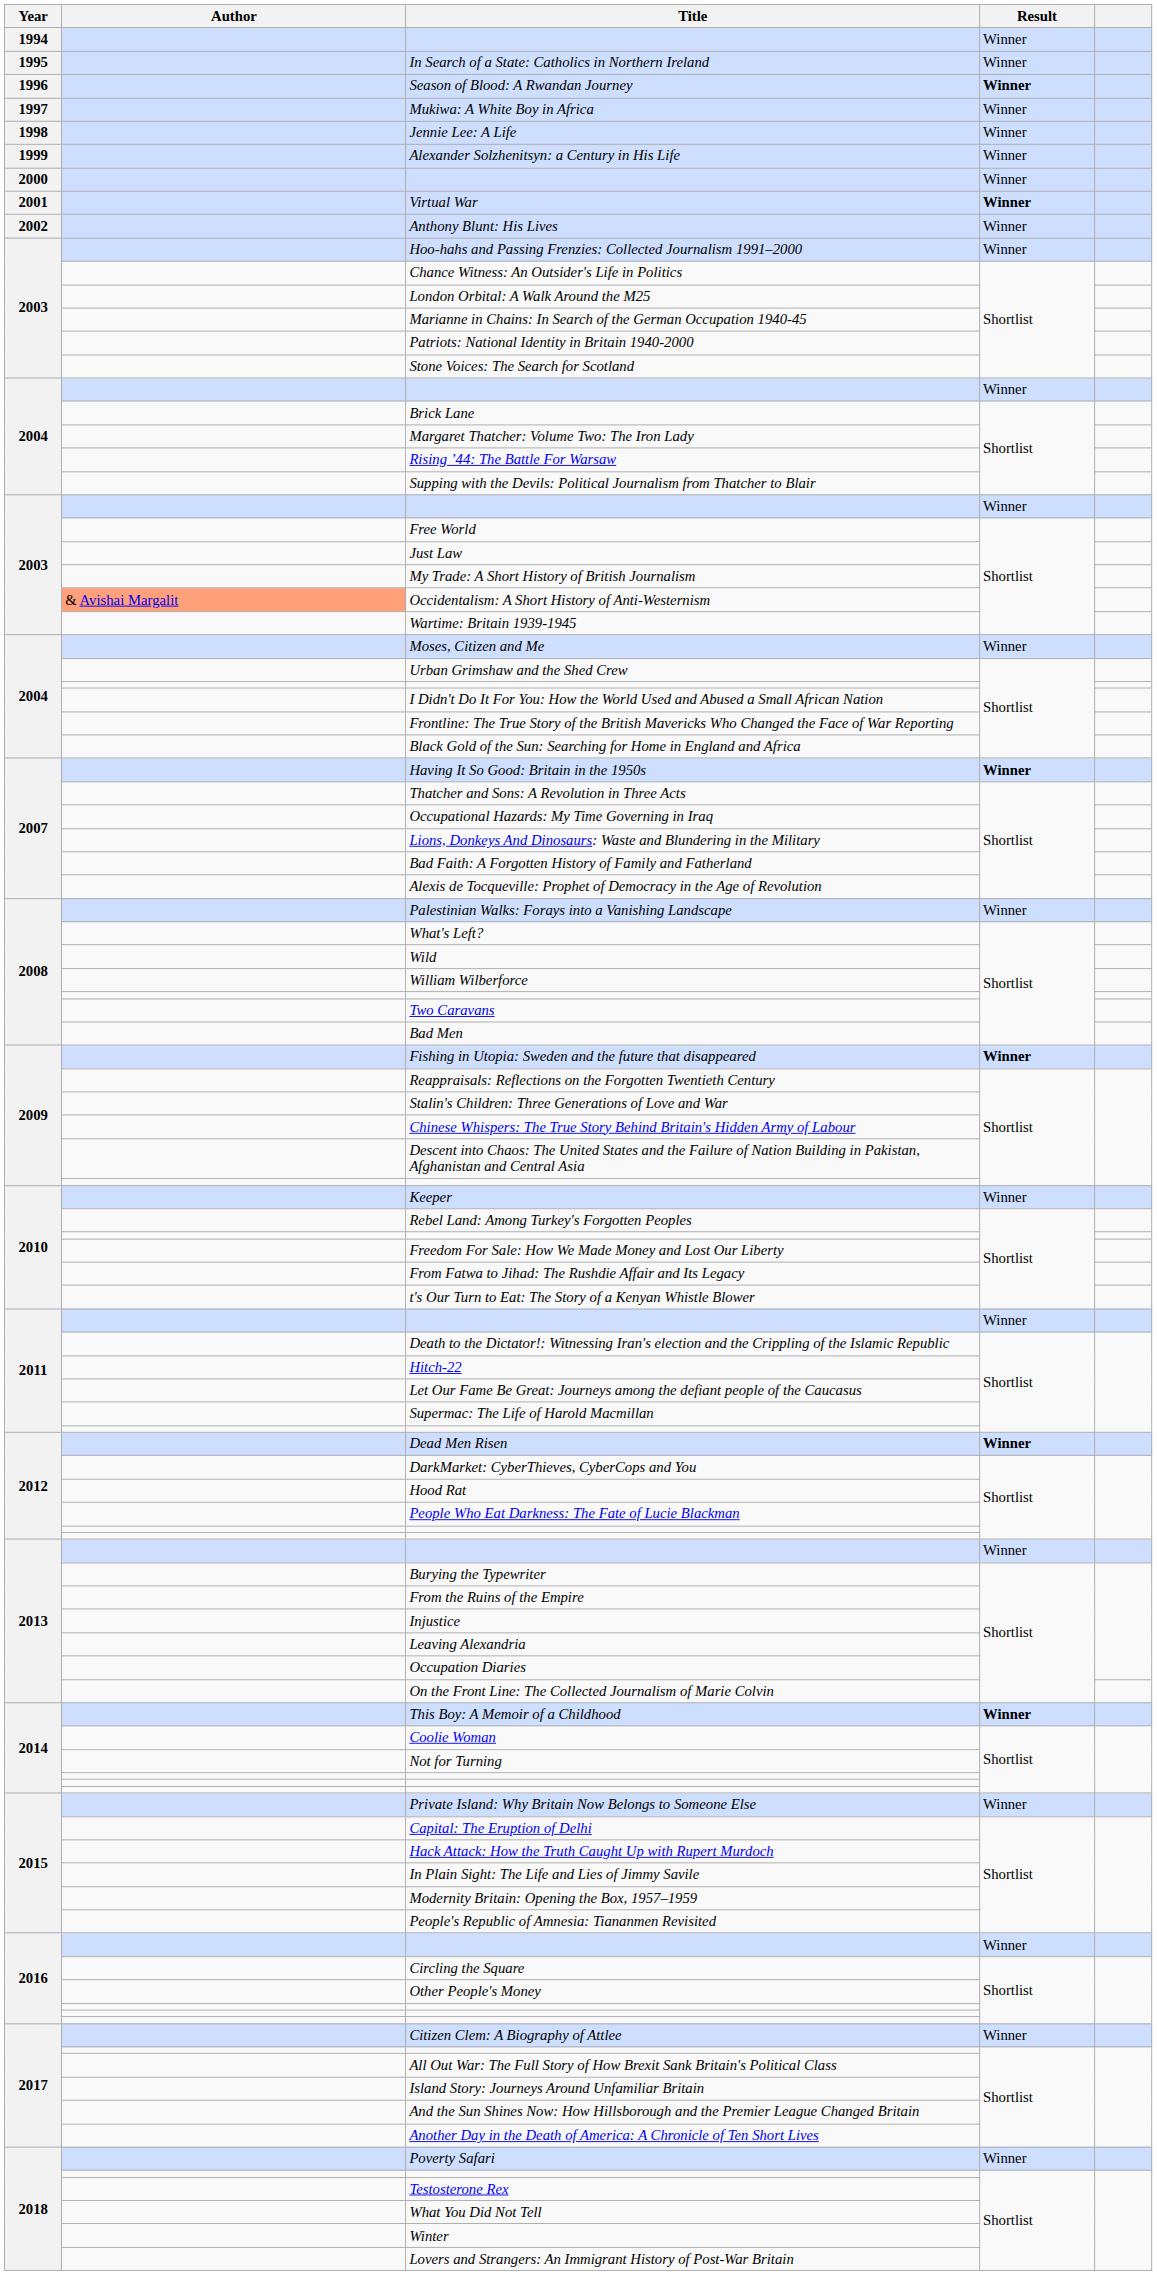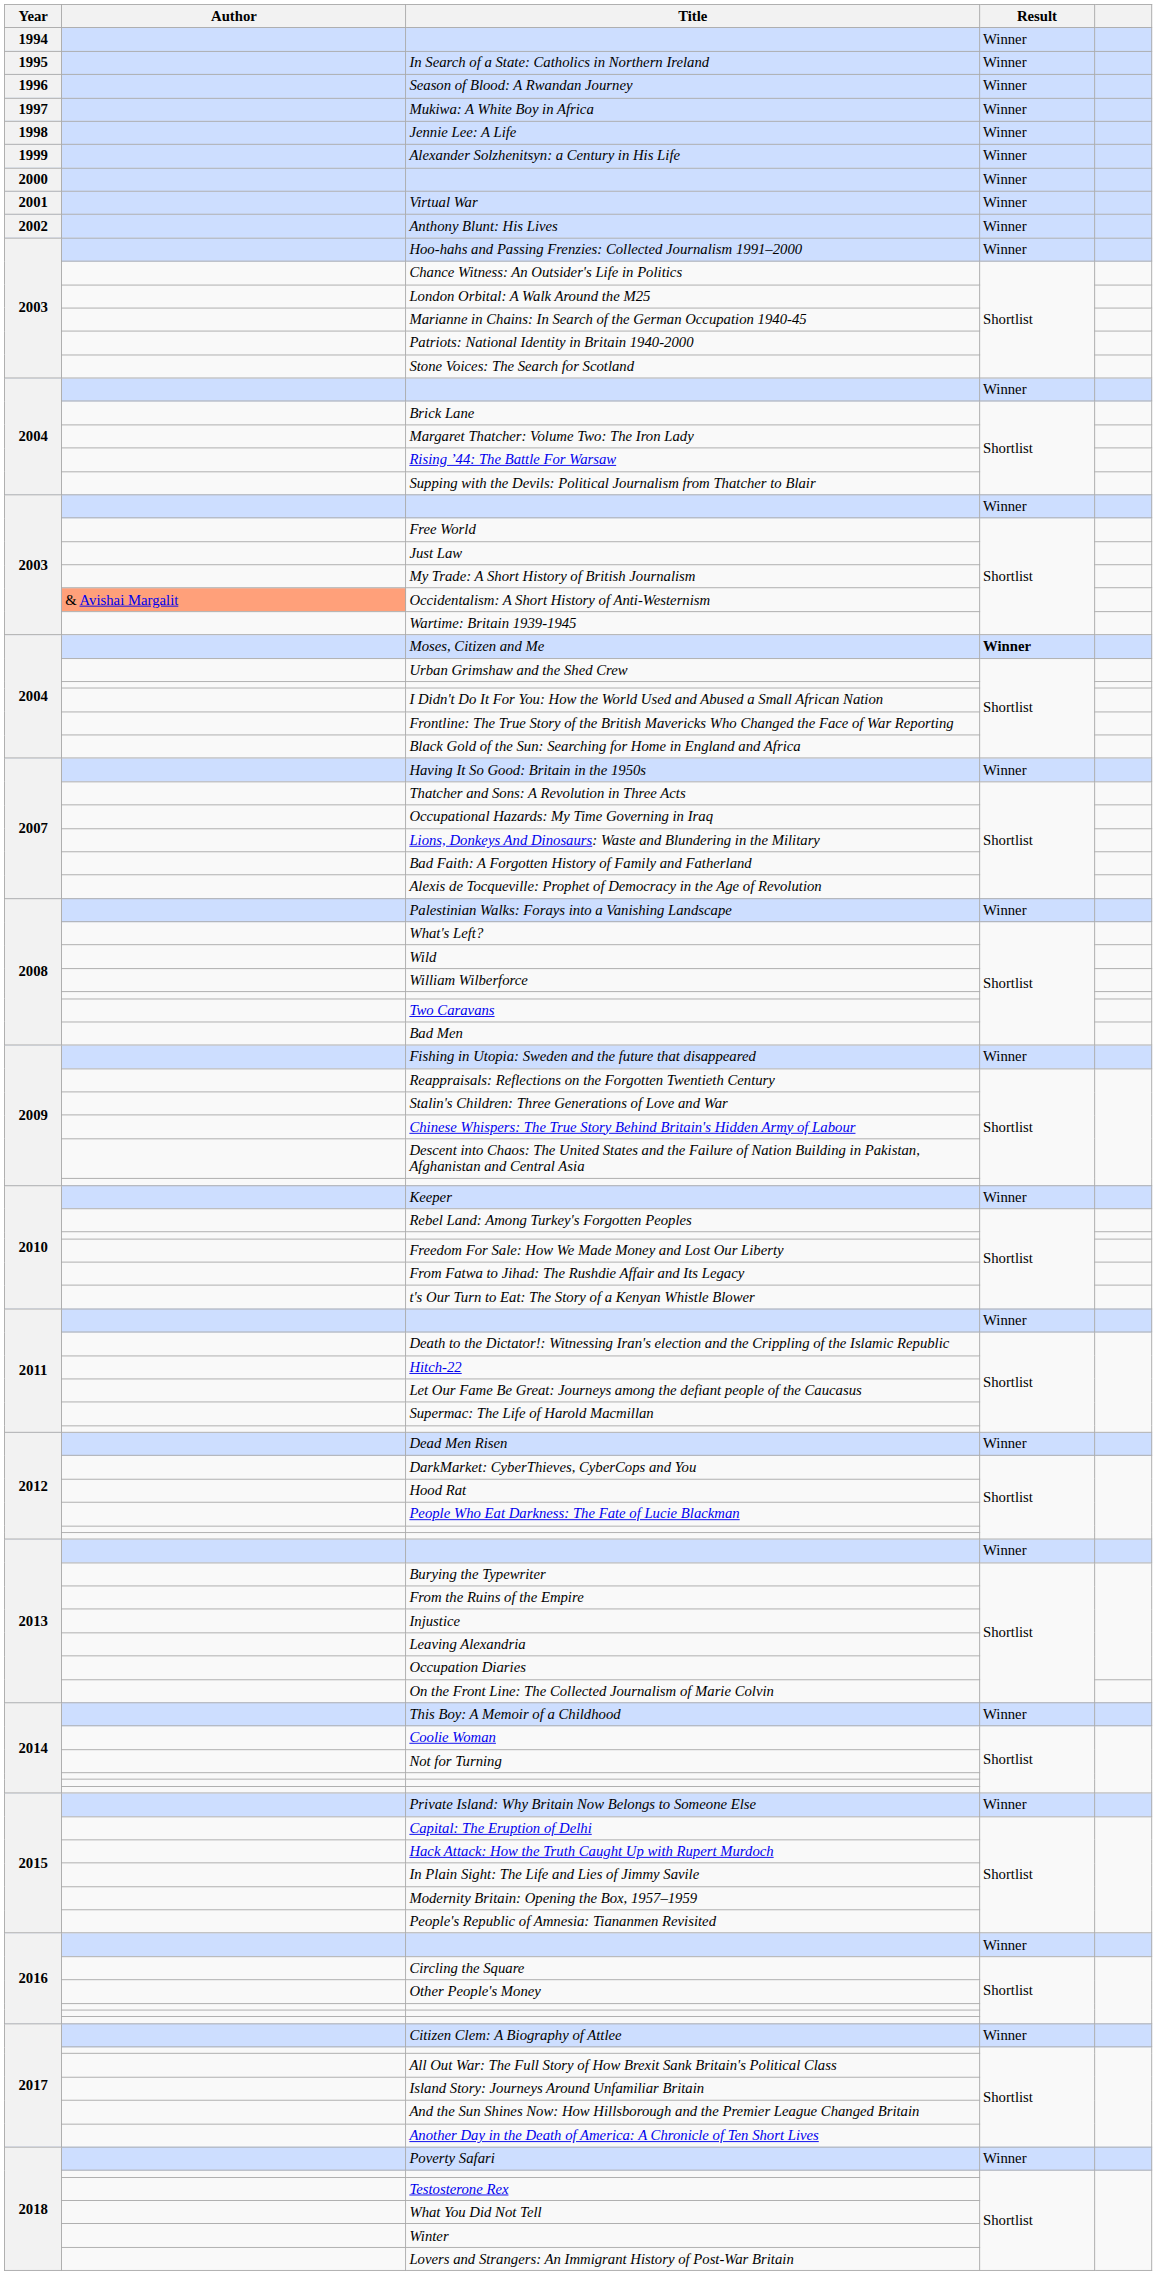(1007, 86) bold -> (1005, 86) normal
(1007, 202) bold -> (1005, 202) normal
(1005, 646) normal -> (1007, 646) bold
(1007, 769) bold -> (1005, 769) normal
(1007, 1056) bold -> (1005, 1056) normal
(1007, 1444) bold -> (1005, 1444) normal
(1007, 1714) bold -> (1005, 1714) normal
